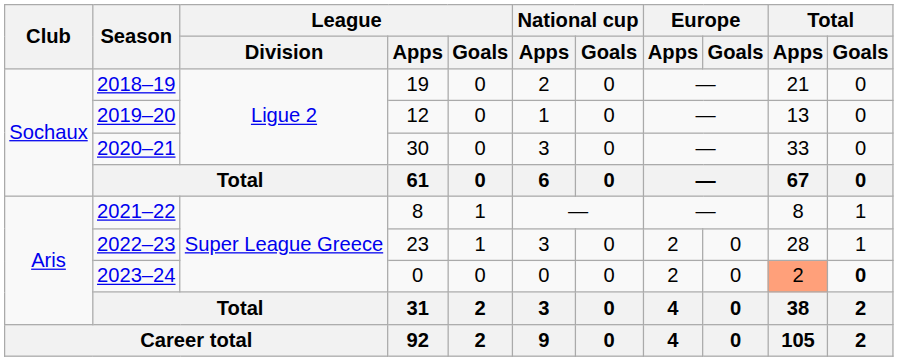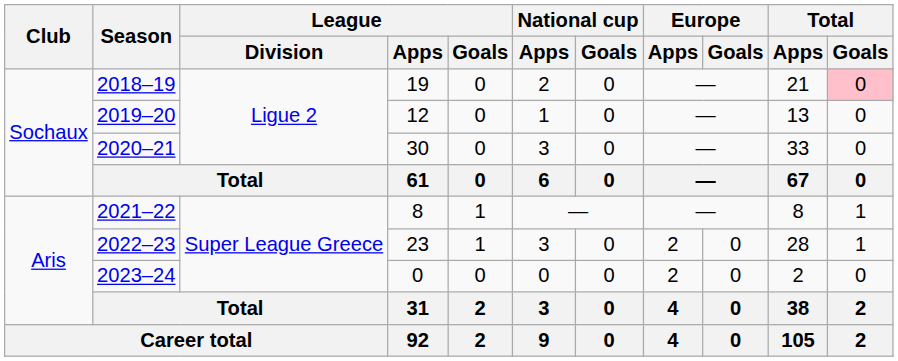(861, 84) no background -> (861, 84) pink background
(798, 276) lightsalmon background -> (798, 276) no background
(861, 276) bold -> (861, 276) normal
